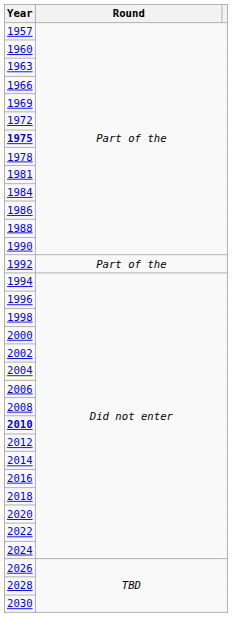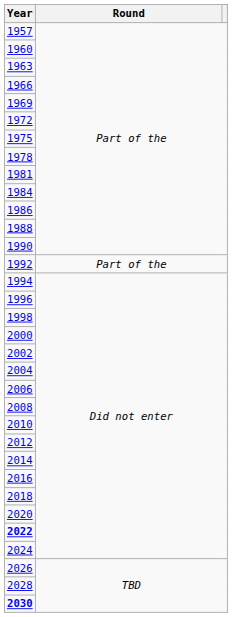(20, 138) bold -> (20, 138) normal
(20, 371) lightyellow background -> (20, 371) no background
(20, 424) bold -> (20, 424) normal
(20, 532) normal -> (20, 532) bold
(20, 603) normal -> (20, 603) bold
